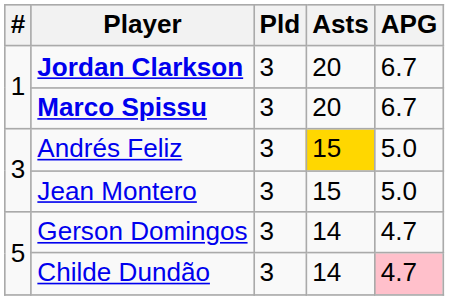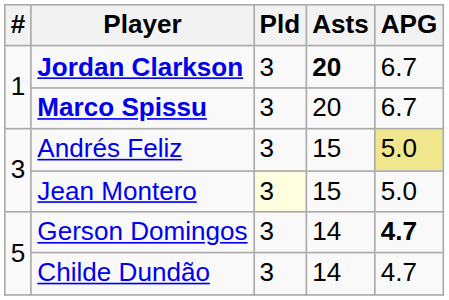(327, 66) normal -> (327, 66) bold
(327, 149) gold background -> (327, 149) no background
(399, 149) no background -> (399, 149) khaki background
(267, 190) no background -> (267, 190) lightyellow background
(399, 231) normal -> (399, 231) bold
(399, 273) pink background -> (399, 273) no background
